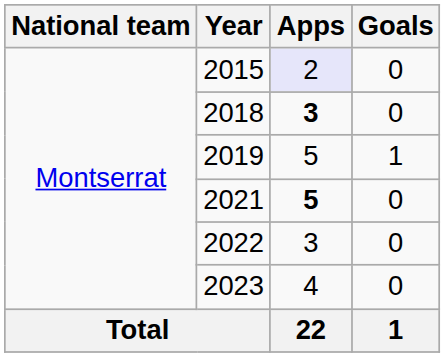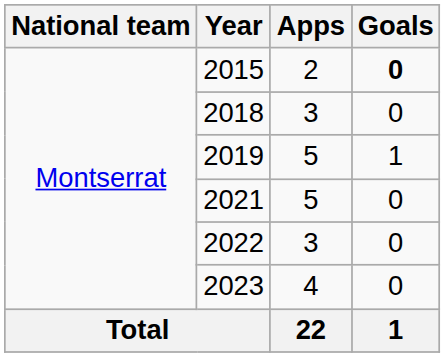(311, 69) lavender background -> (311, 69) no background
(396, 69) normal -> (396, 69) bold
(311, 112) bold -> (311, 112) normal
(311, 199) bold -> (311, 199) normal
